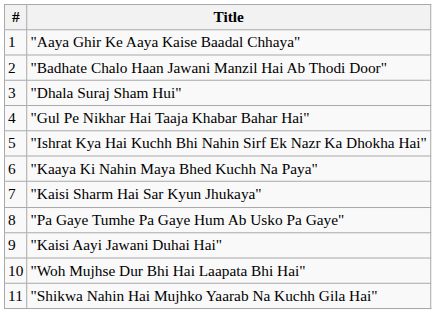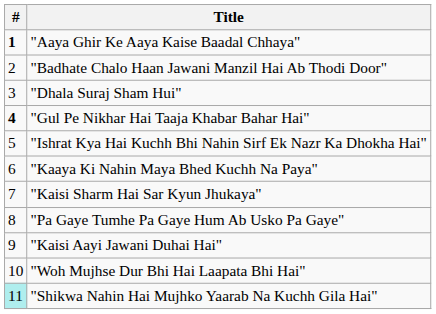(12, 42) normal -> (12, 42) bold
(12, 118) normal -> (12, 118) bold
(15, 295) no background -> (15, 295) paleturquoise background
